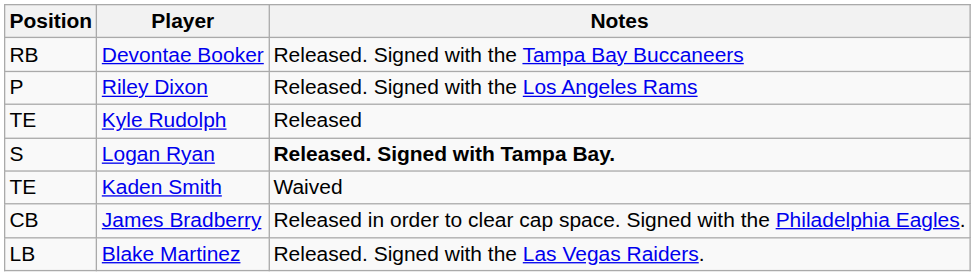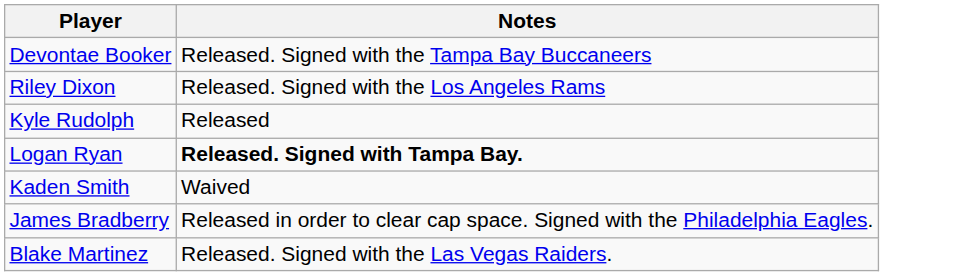- column: (51, 21)
